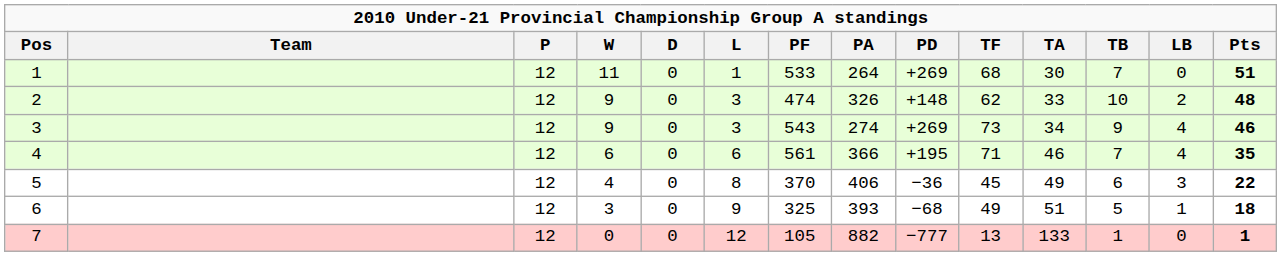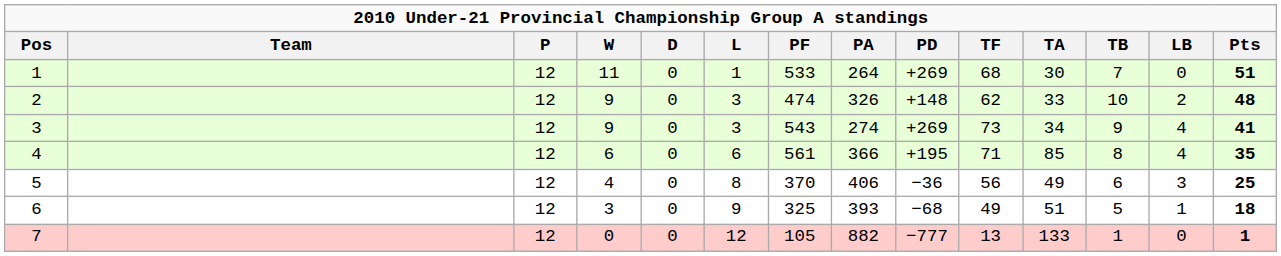(1245, 127) 46 -> (1245, 127) 41
(1054, 155) 46 -> (1054, 155) 85
(1118, 155) 7 -> (1118, 155) 8
(991, 182) 45 -> (991, 182) 56
(1245, 182) 22 -> (1245, 182) 25
